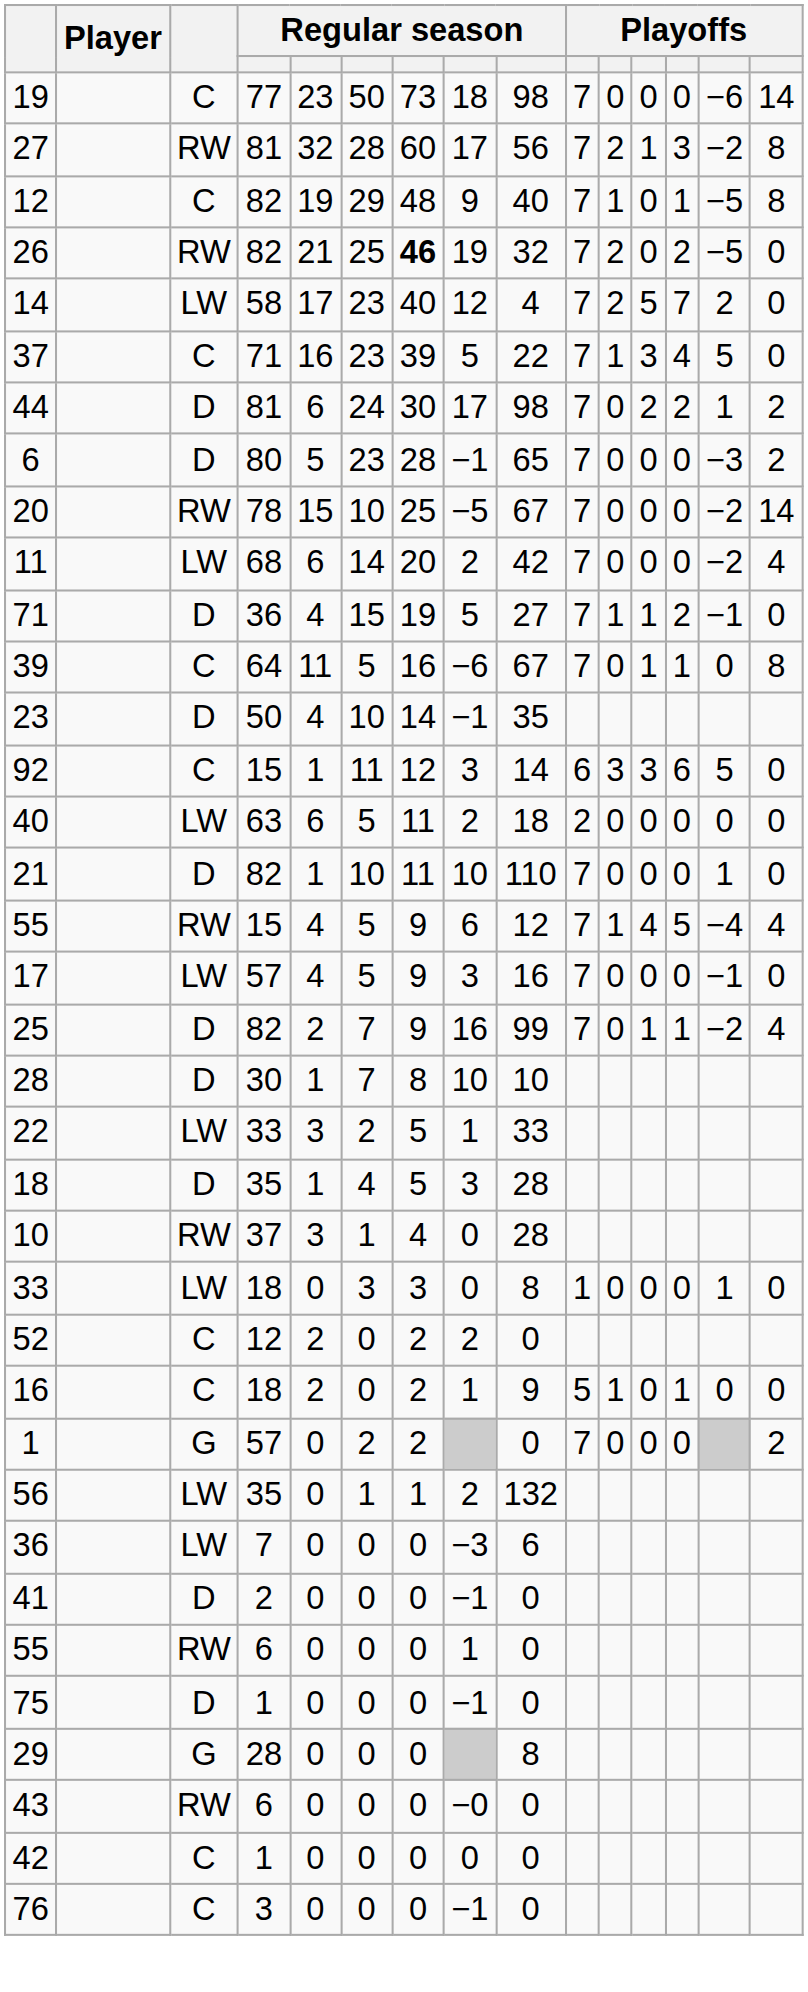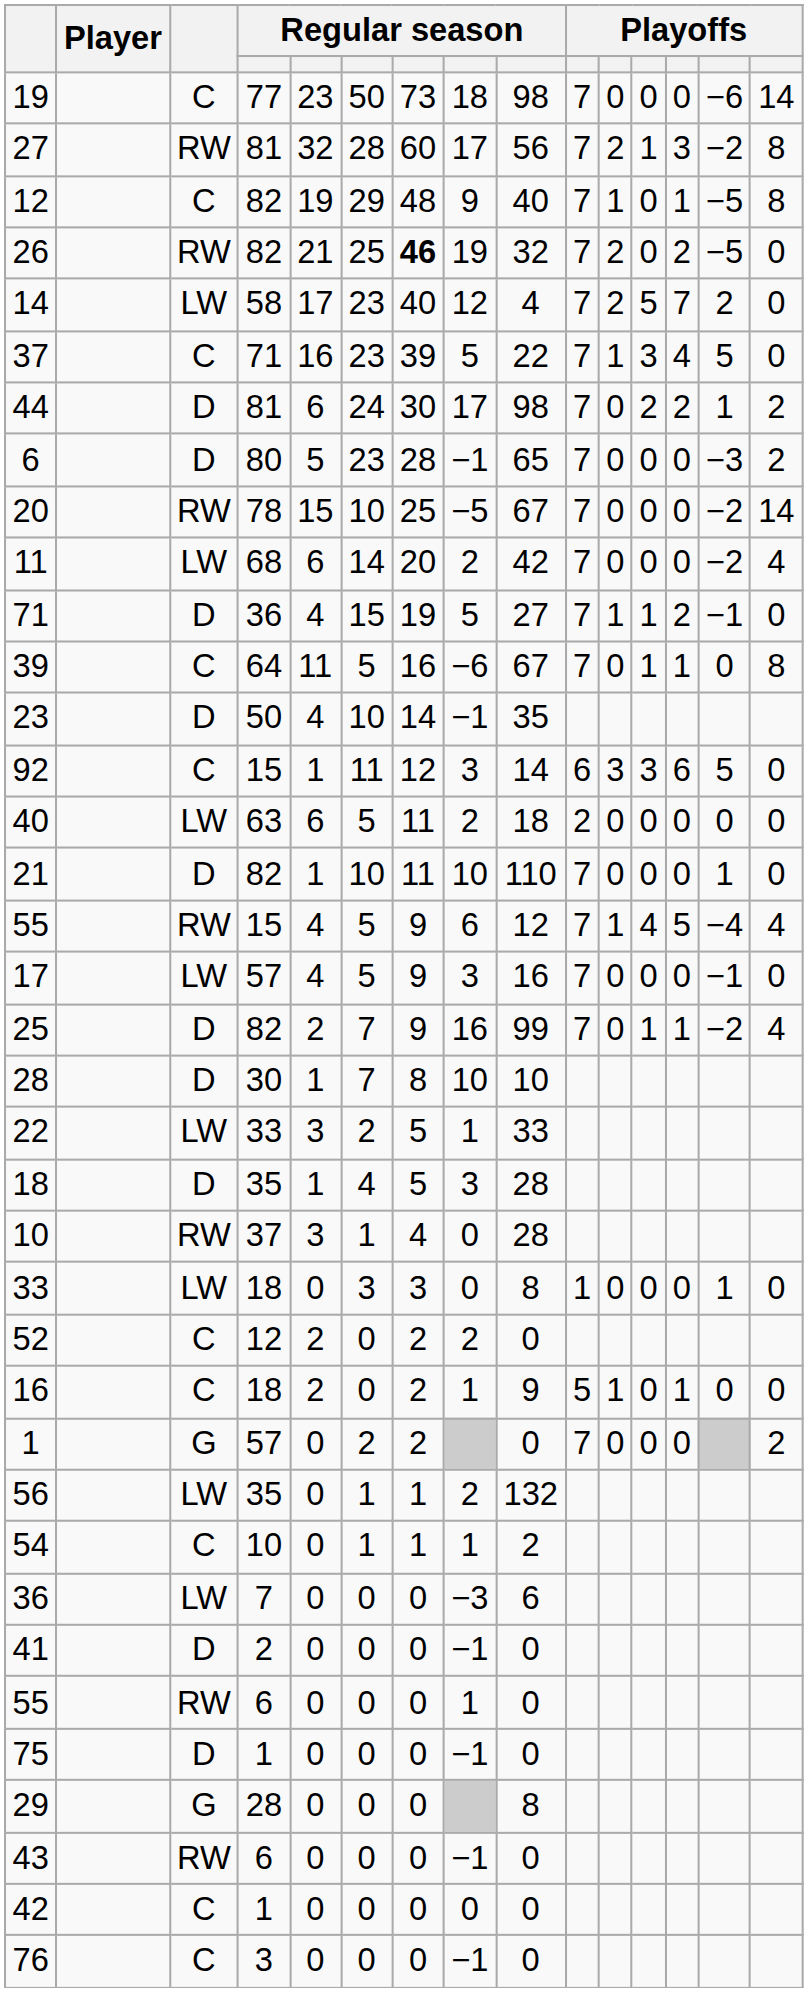+ row: (31, 1546)
(470, 1805) −0 -> (470, 1857) −1
